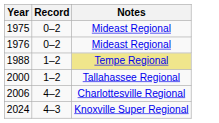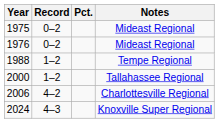+ column: (84, 12)
(131, 61) khaki background -> (155, 61) no background
